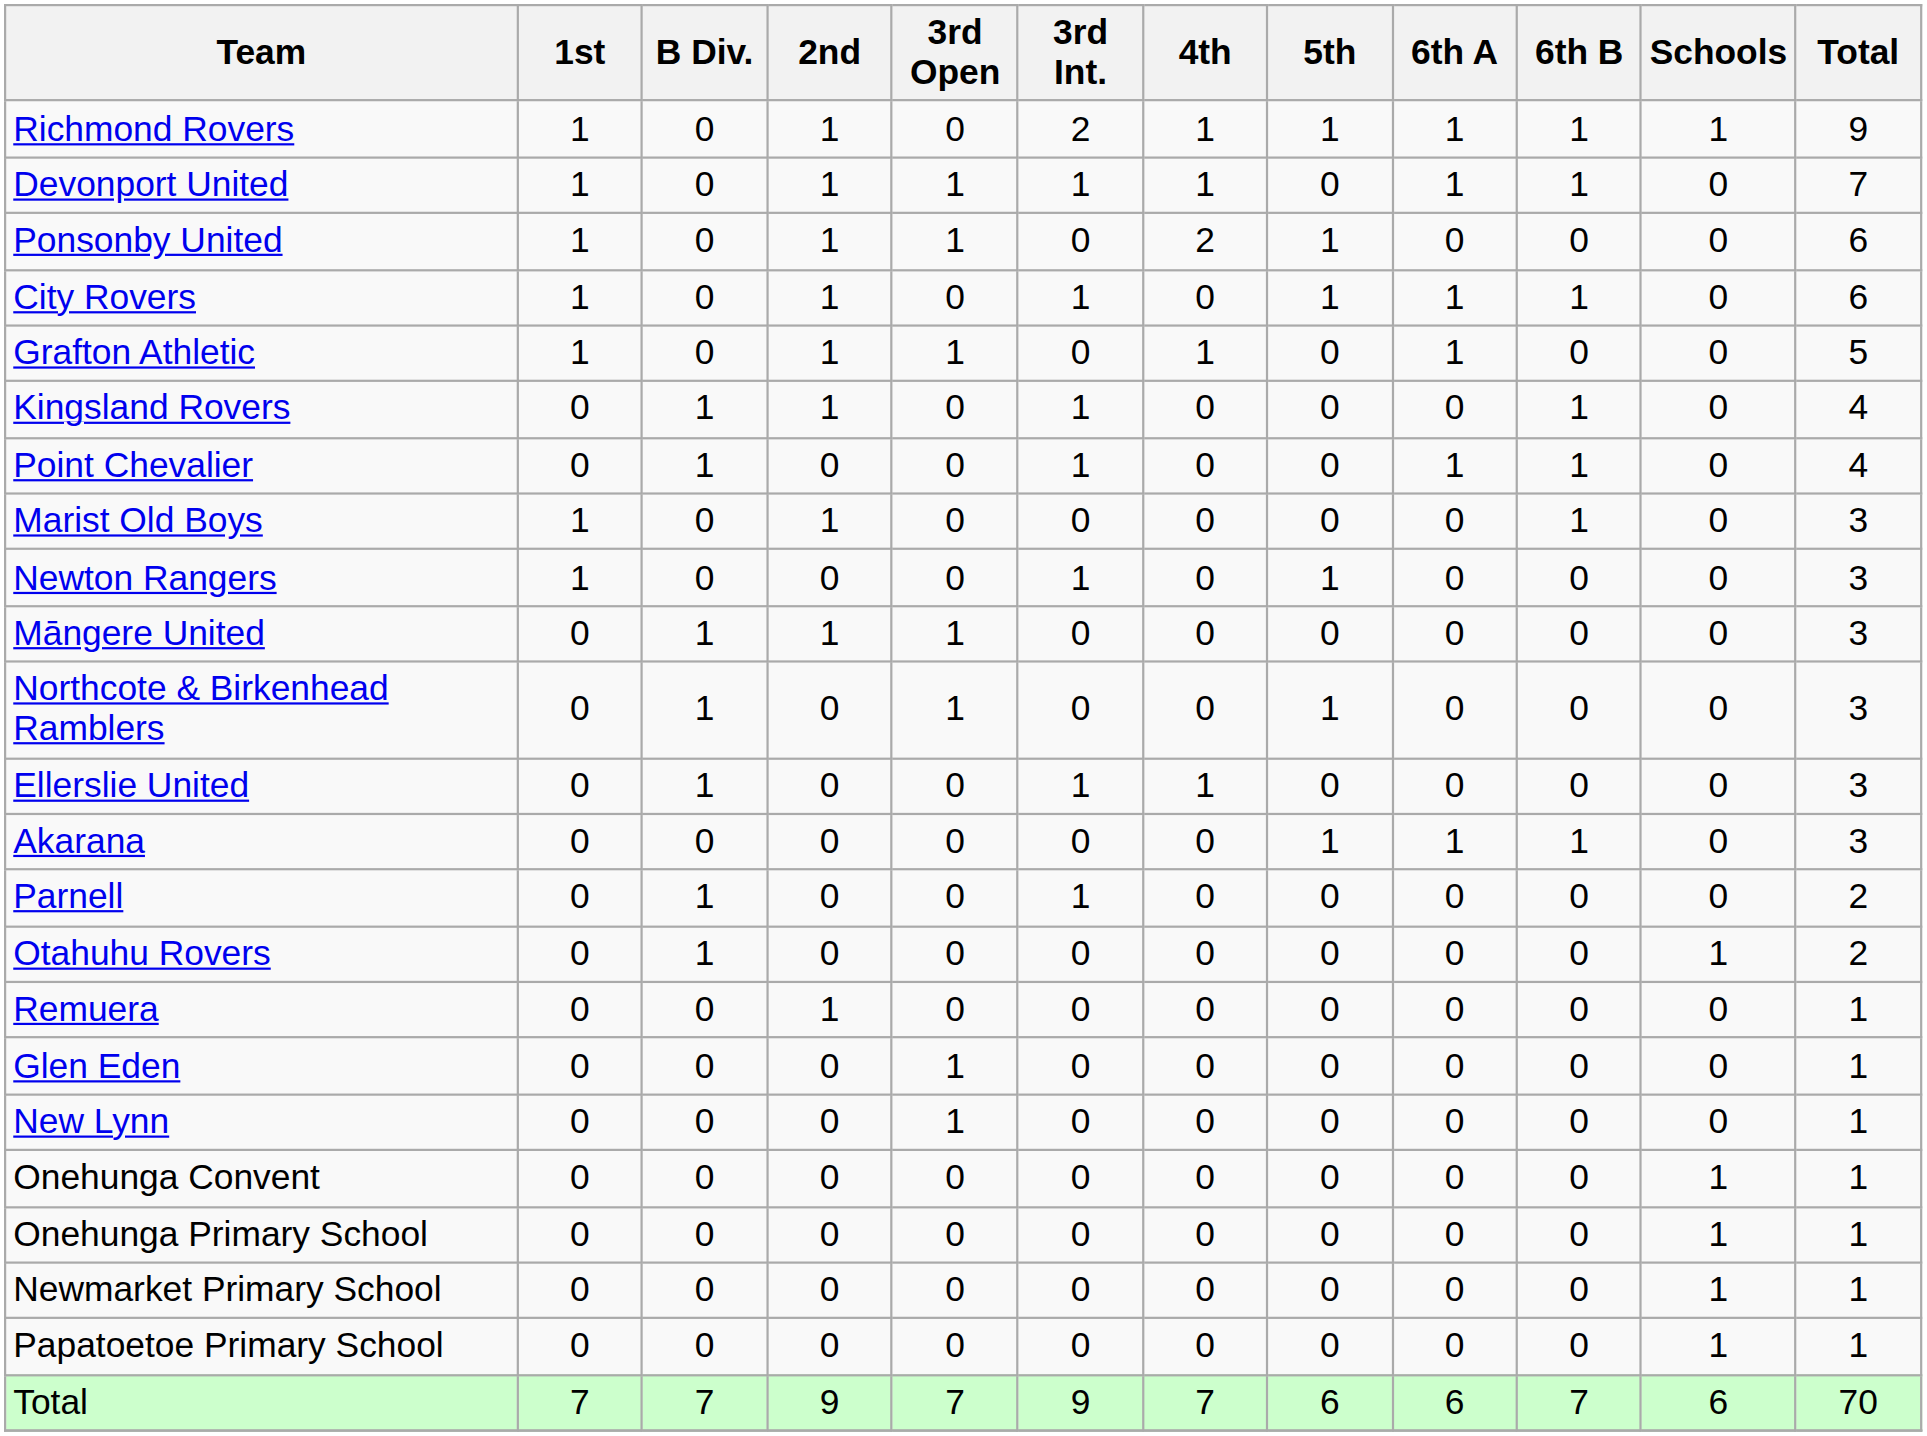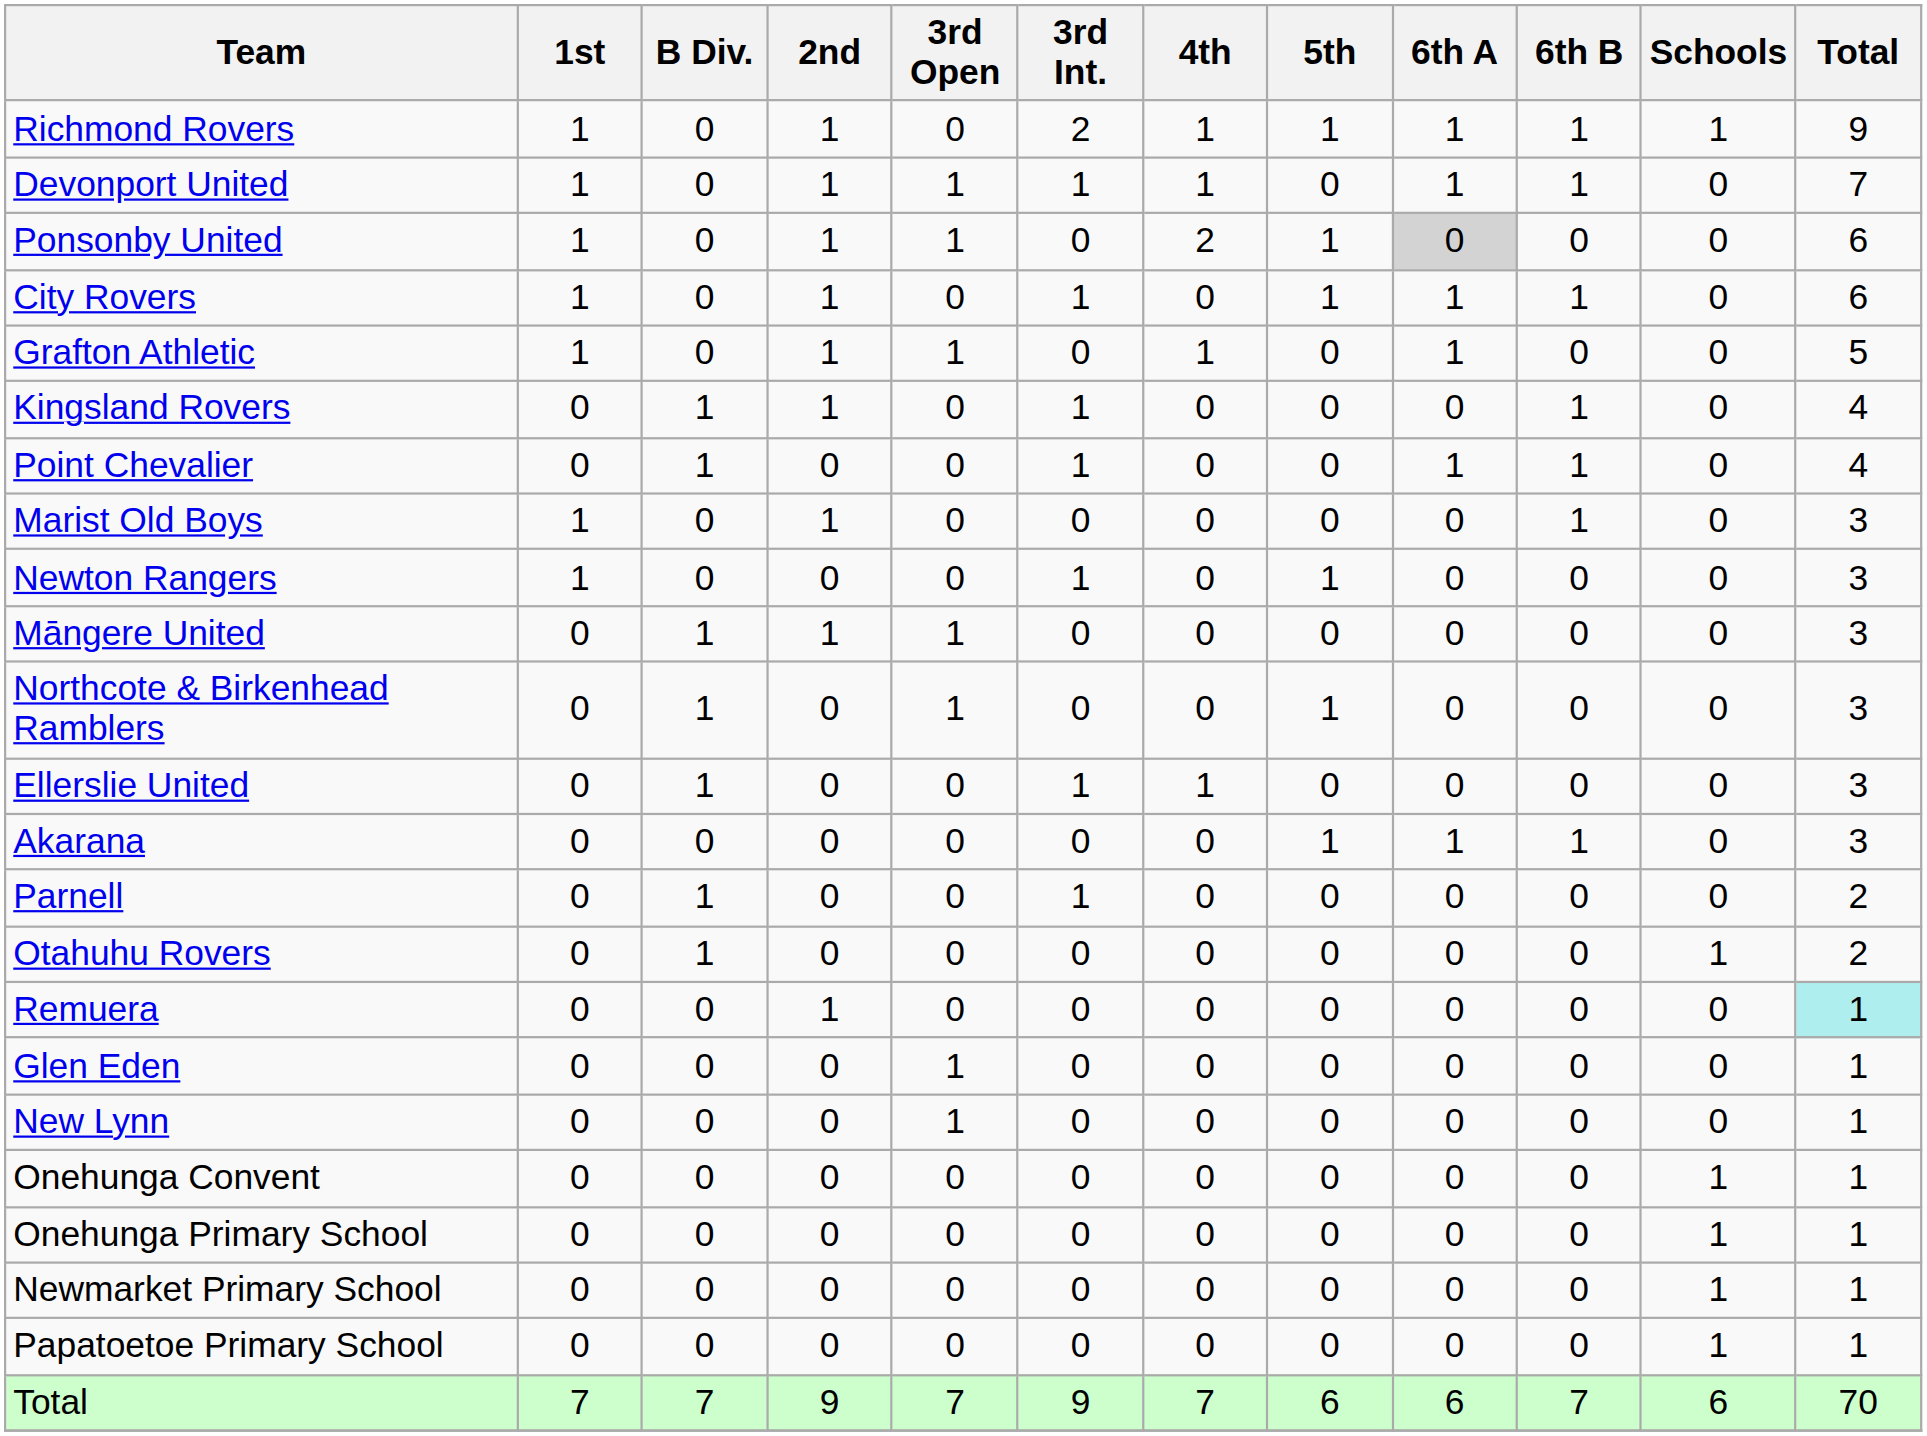(1455, 240) no background -> (1455, 240) lightgrey background
(1858, 1009) no background -> (1858, 1009) paleturquoise background
